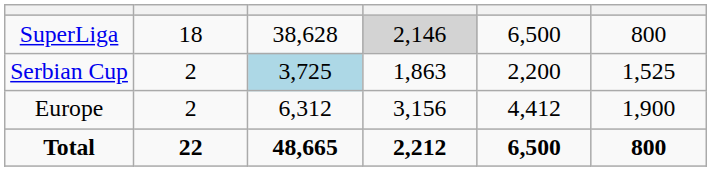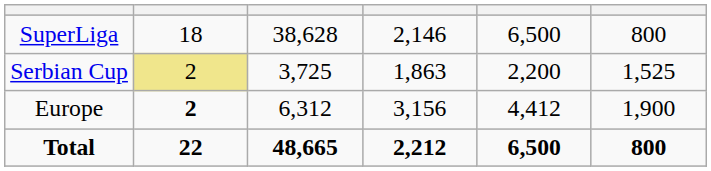(420, 34) lightgrey background -> (420, 34) no background
(191, 71) no background -> (191, 71) khaki background
(305, 71) lightblue background -> (305, 71) no background
(191, 109) normal -> (191, 109) bold
